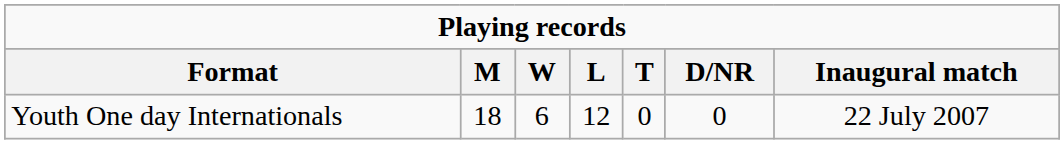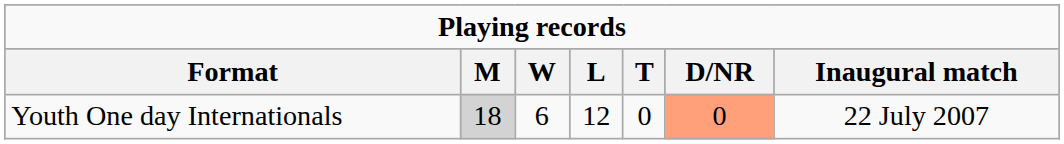(487, 116) no background -> (487, 116) lightgrey background
(720, 116) no background -> (720, 116) lightsalmon background
